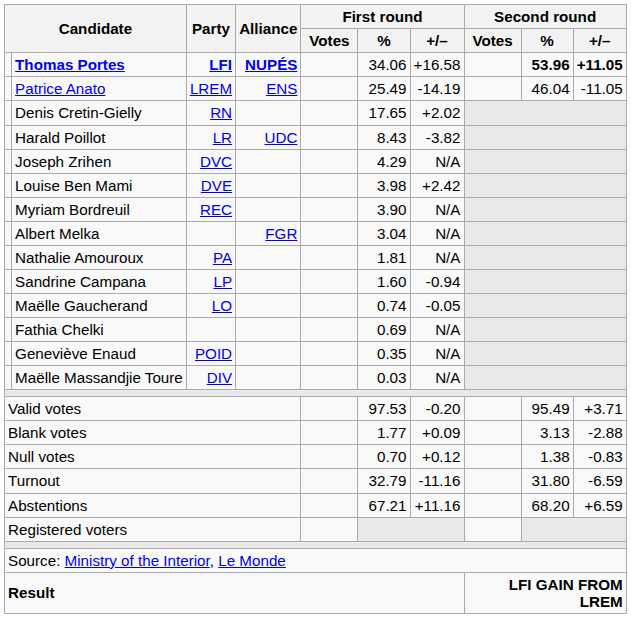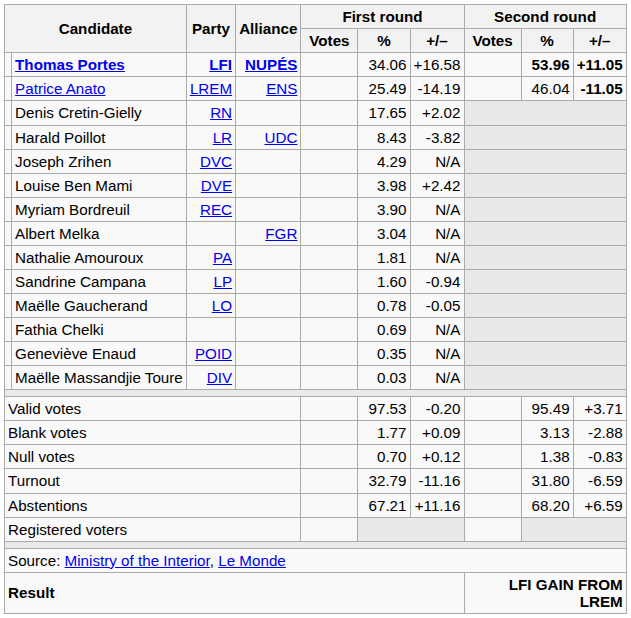(602, 89) normal -> (602, 89) bold
(392, 305) 0.74 -> (392, 305) 0.78
